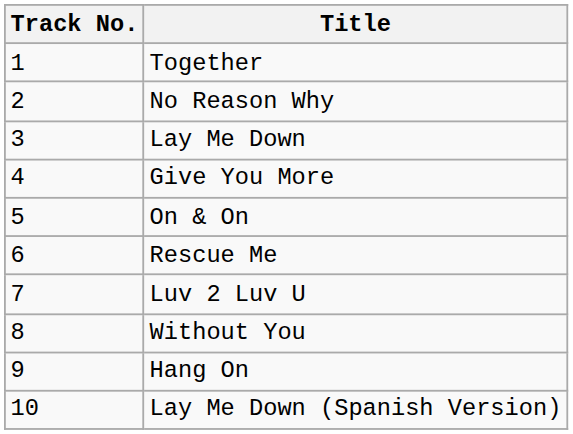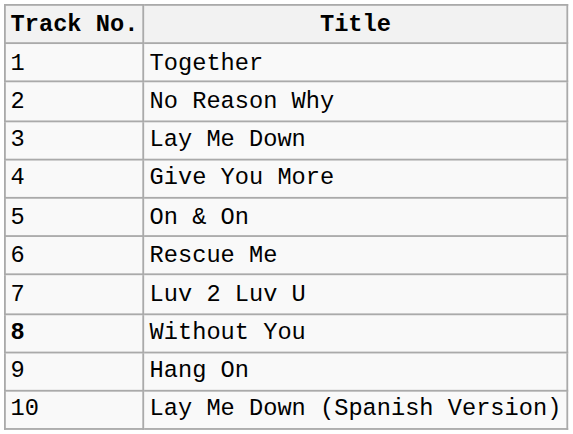(18, 333) normal -> (18, 333) bold
